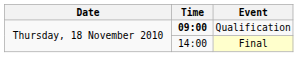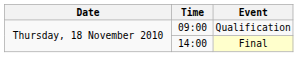(193, 28) bold -> (193, 28) normal
